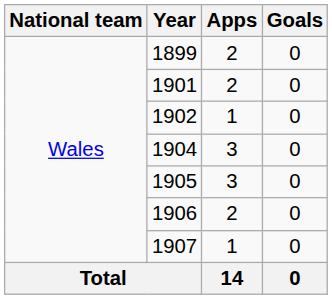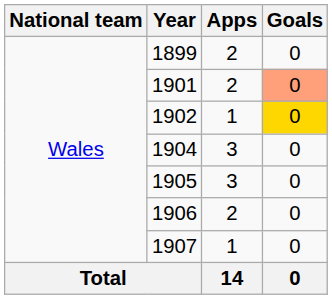(295, 85) no background -> (295, 85) lightsalmon background
(295, 117) no background -> (295, 117) gold background
